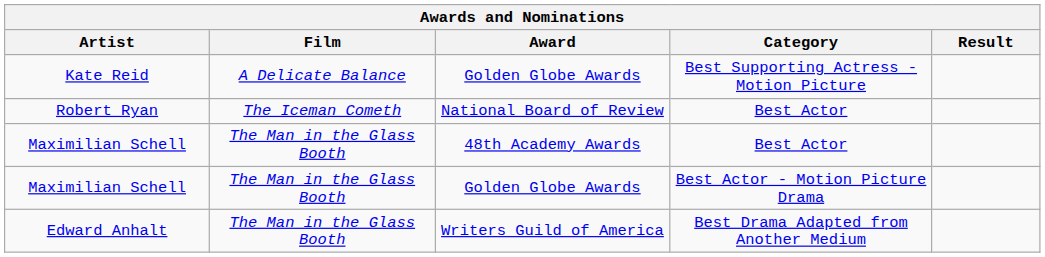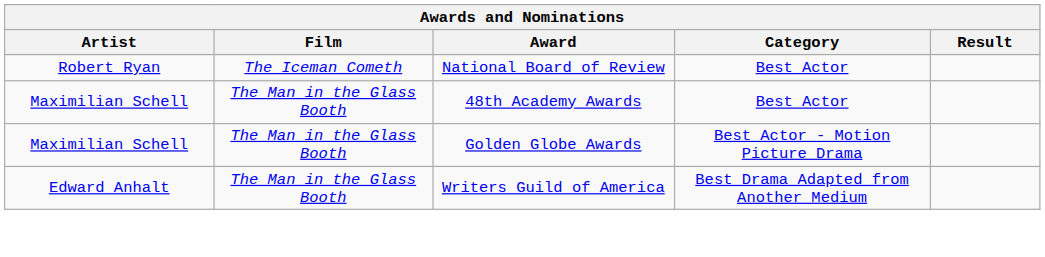- row: (107, 77)
